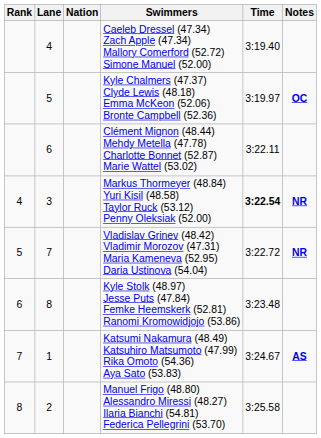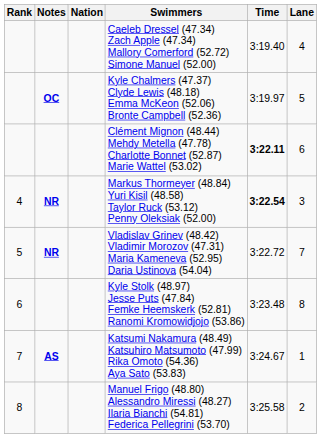columns swapped: (49, 12) <-> (299, 12)
(263, 149) normal -> (267, 149) bold
